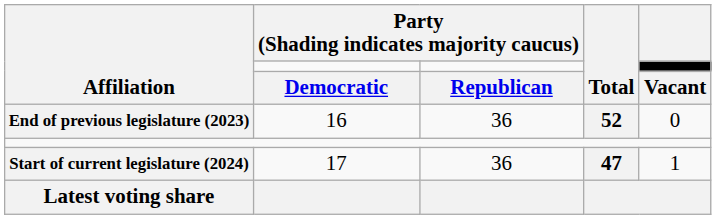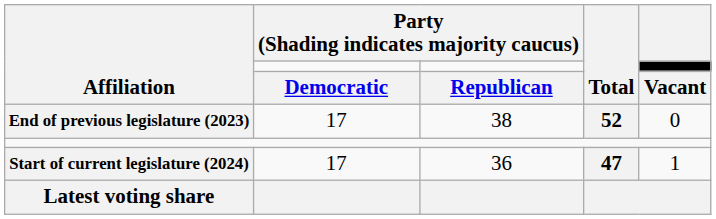(336, 120) 16 -> (336, 120) 17
(501, 120) 36 -> (501, 120) 38
